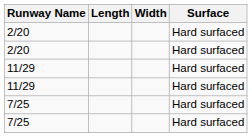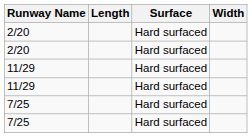columns swapped: (151, 13) <-> (208, 13)
